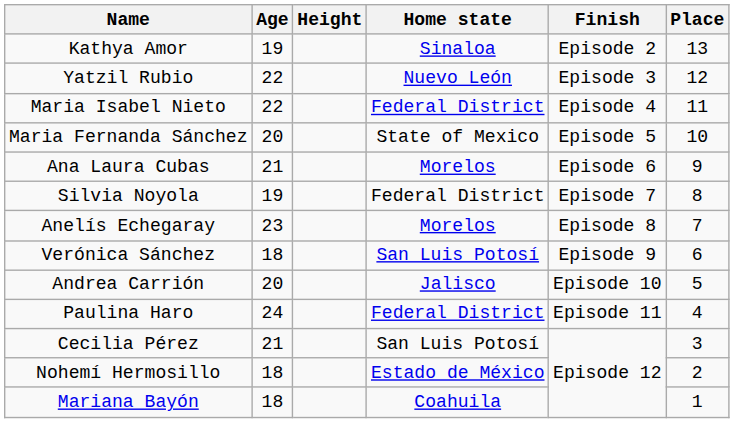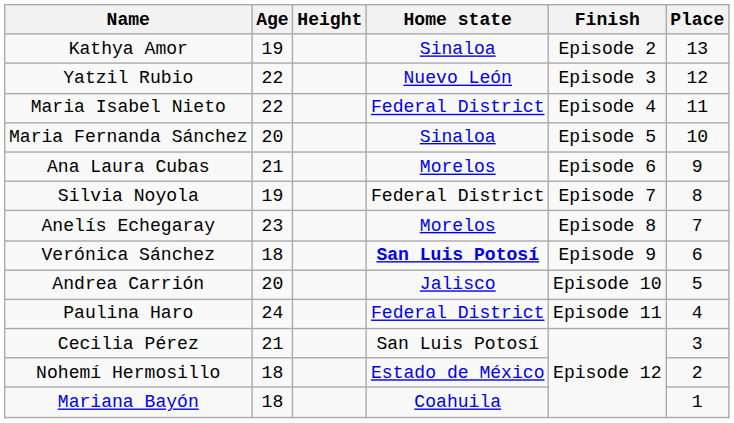(458, 137) State of Mexico -> (458, 137) Sinaloa
(458, 255) normal -> (458, 255) bold
